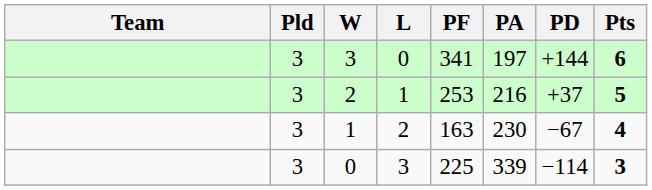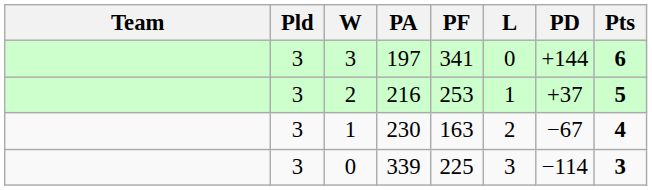columns swapped: (403, 22) <-> (510, 22)
